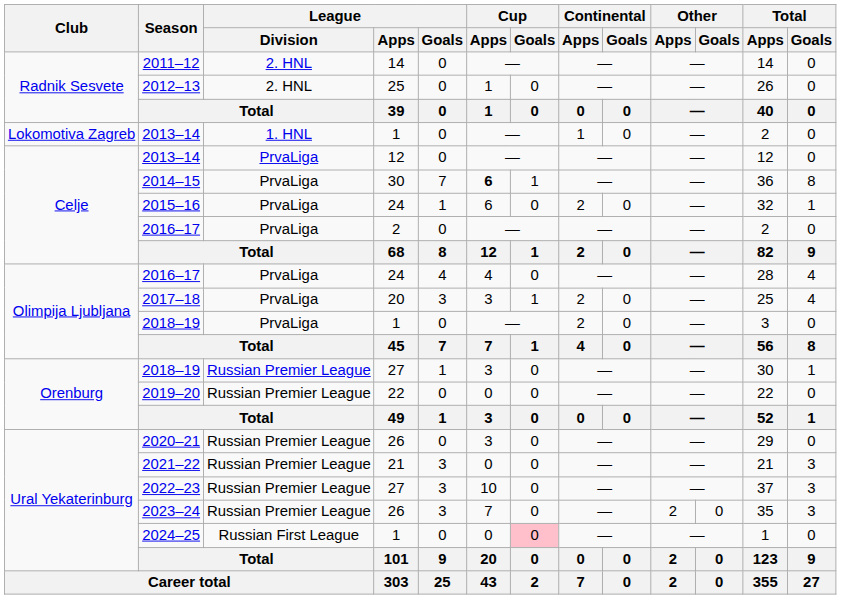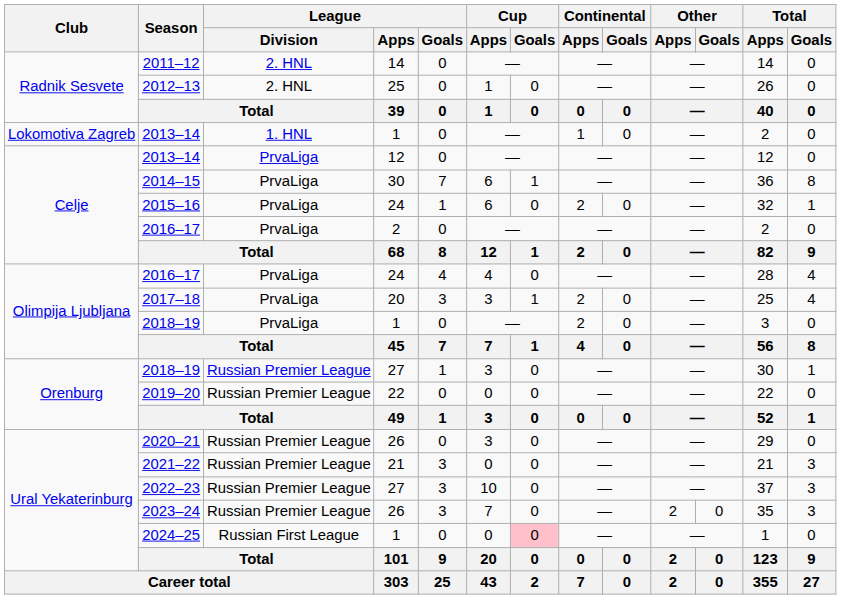(488, 181) bold -> (488, 181) normal
